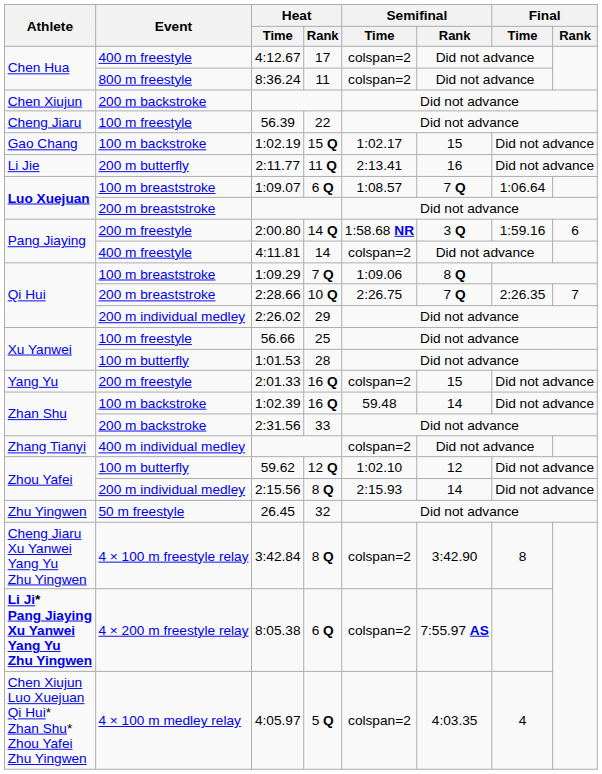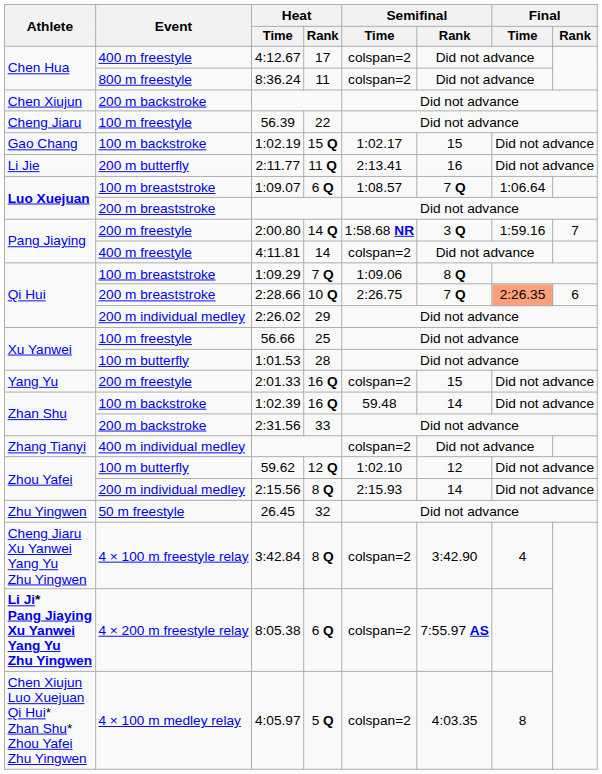(575, 231) 6 -> (575, 231) 7
(522, 295) no background -> (522, 295) lightsalmon background
(575, 295) 7 -> (575, 295) 6
(522, 556) 8 -> (522, 556) 4
(522, 721) 4 -> (522, 721) 8
